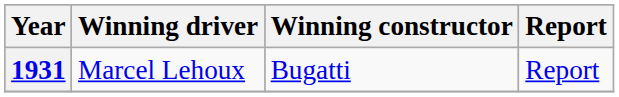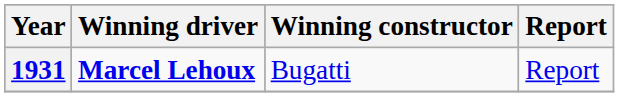(162, 69) normal -> (167, 69) bold
